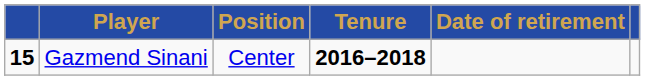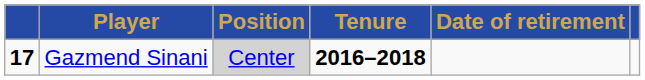(22, 57) 15 -> (22, 57) 17
(261, 57) no background -> (261, 57) lightgrey background
